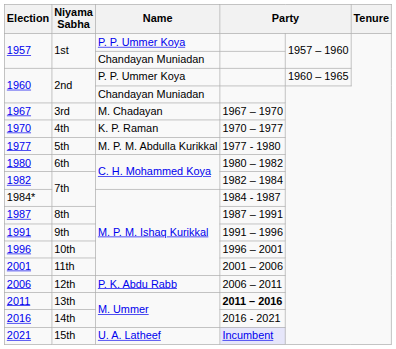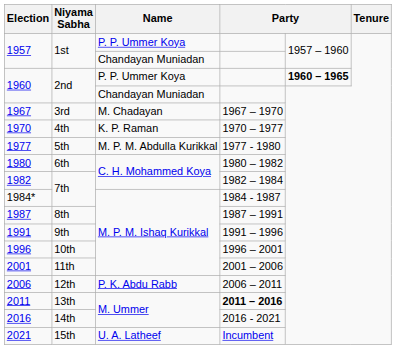(318, 77) normal -> (318, 77) bold
(248, 335) lavender background -> (248, 335) no background
